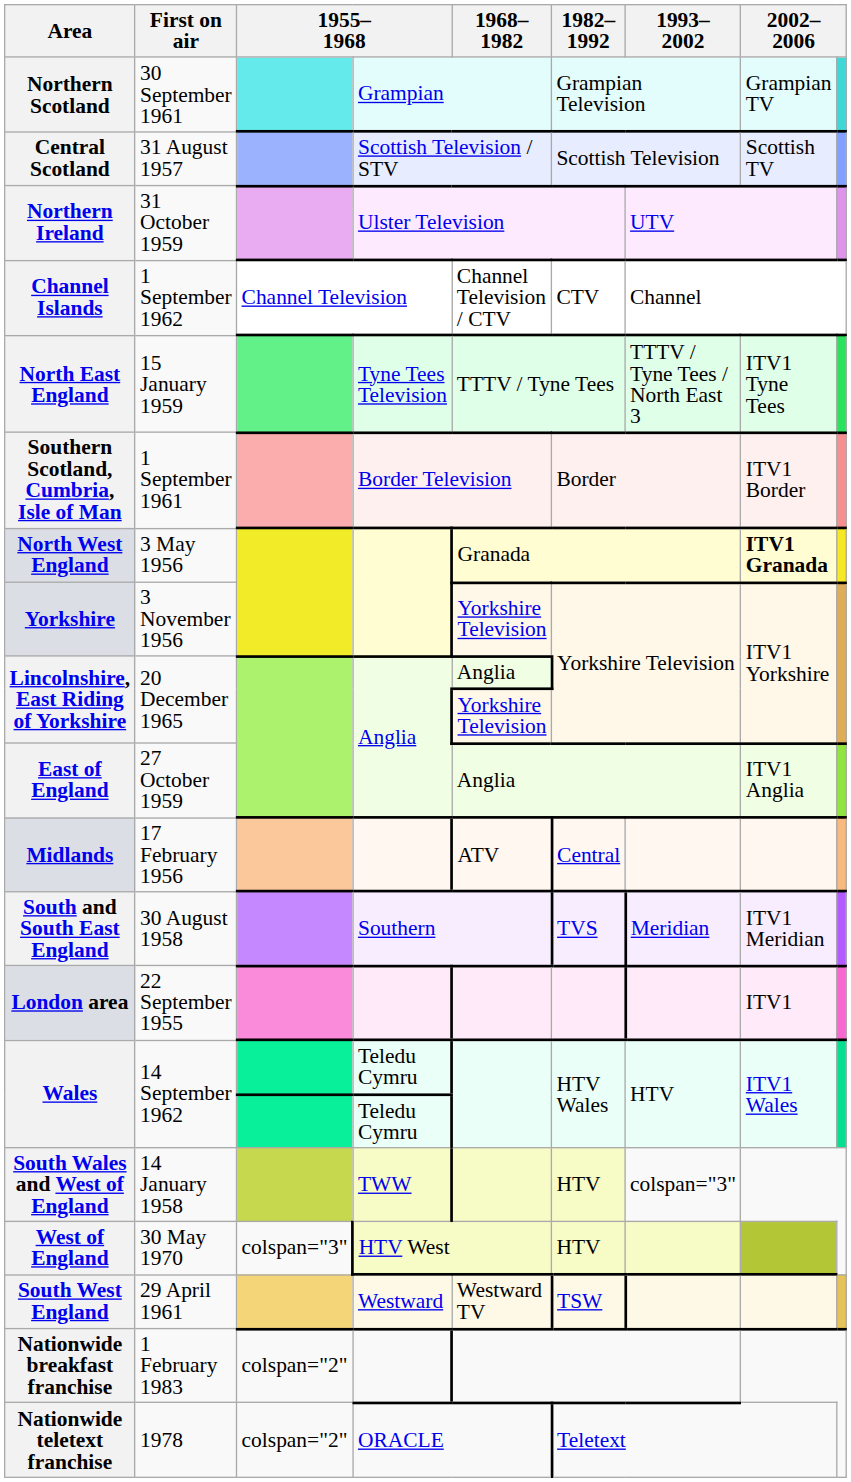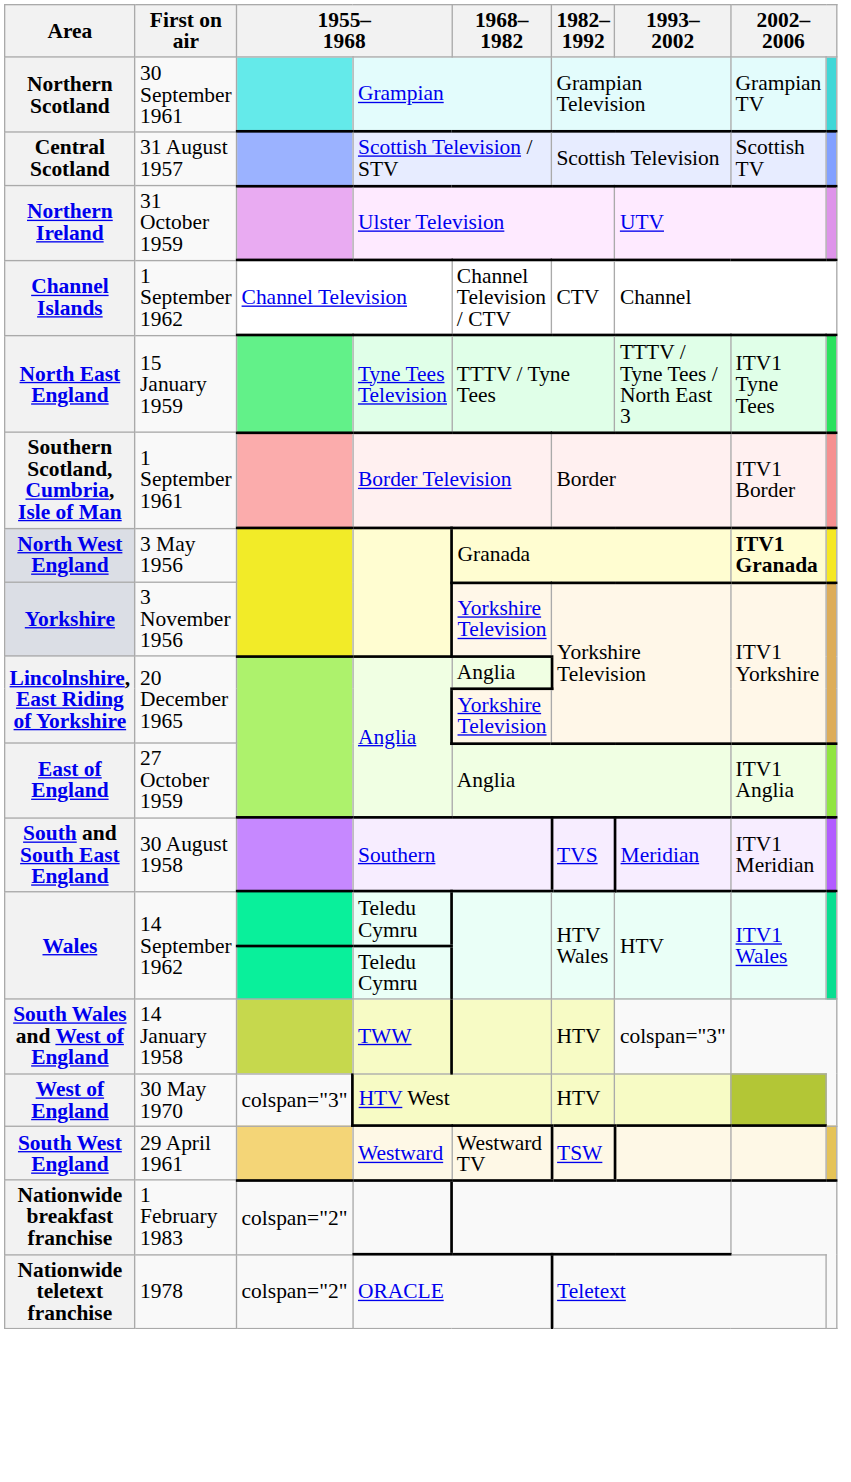- row: (70, 854)
- row: (70, 1002)
